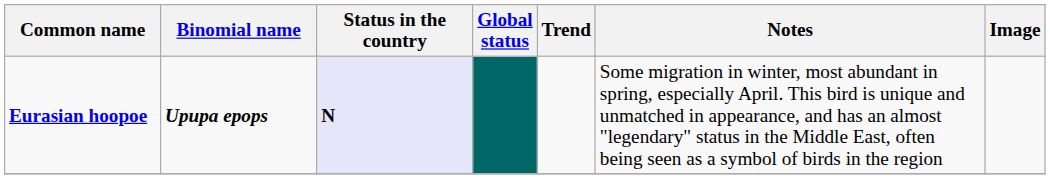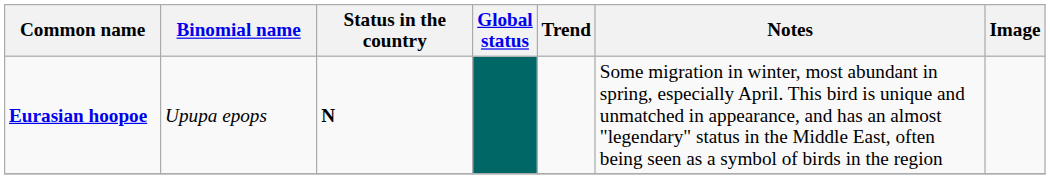(217, 114) bold -> (216, 114) normal
(328, 114) lavender background -> (328, 114) no background
